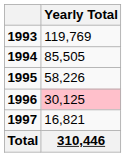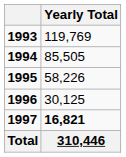(65, 99) pink background -> (65, 99) no background
(65, 120) normal -> (65, 120) bold
